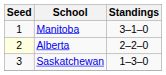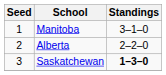(19, 45) lightyellow background -> (19, 45) no background
(134, 62) normal -> (134, 62) bold
